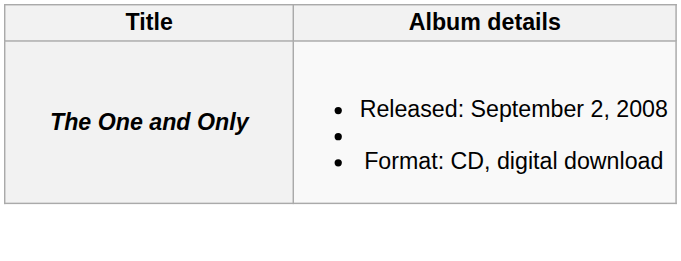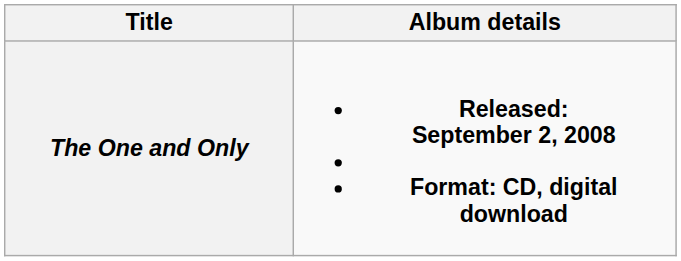(485, 135) normal -> (485, 161) bold
